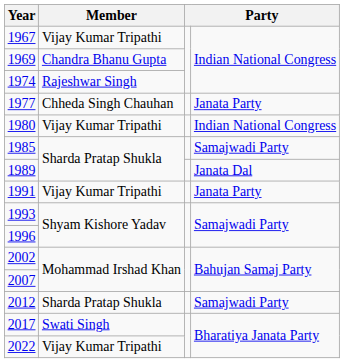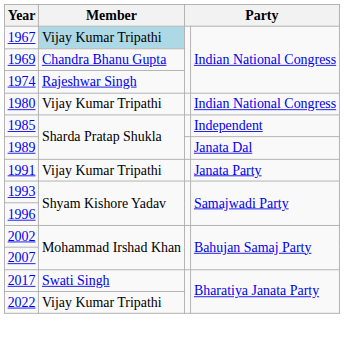(102, 37) no background -> (102, 37) lightblue background
- row: (22, 103)
(241, 147) Samajwadi Party -> (228, 125) Independent
- row: (22, 302)
